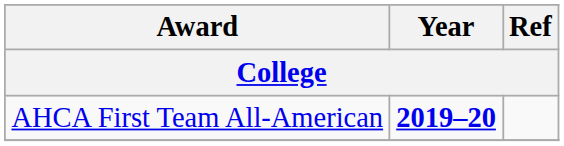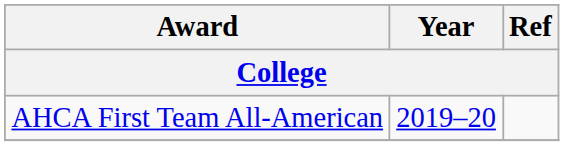(446, 117) bold -> (446, 117) normal
